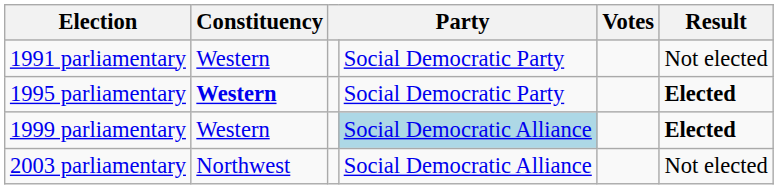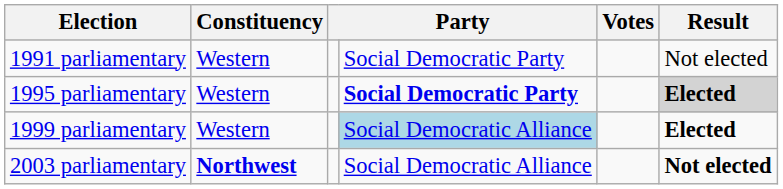(236, 93) bold -> (233, 93) normal
(454, 93) normal -> (461, 93) bold
(700, 93) no background -> (700, 93) lightgrey background
(243, 165) normal -> (246, 165) bold
(716, 165) normal -> (718, 165) bold
